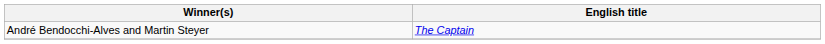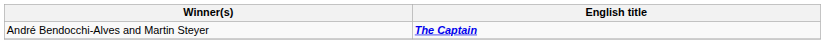(444, 30) normal -> (446, 30) bold
